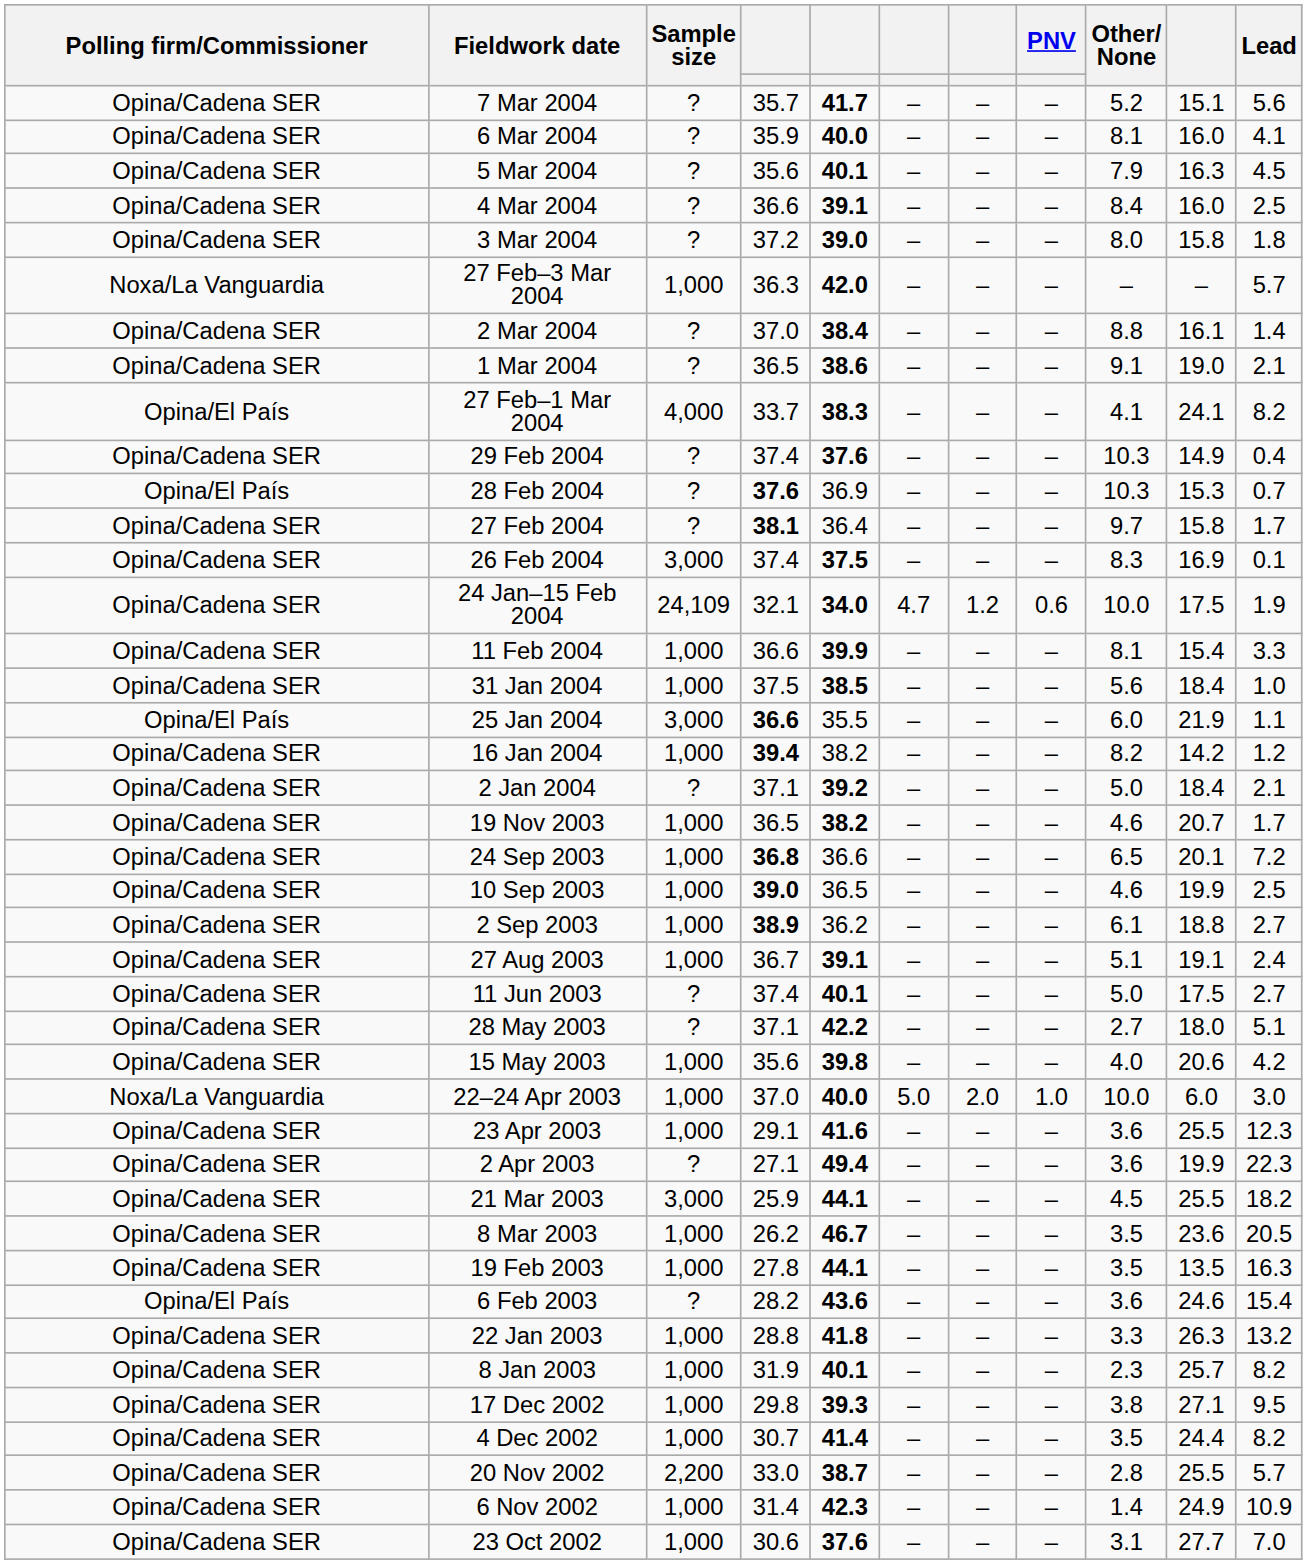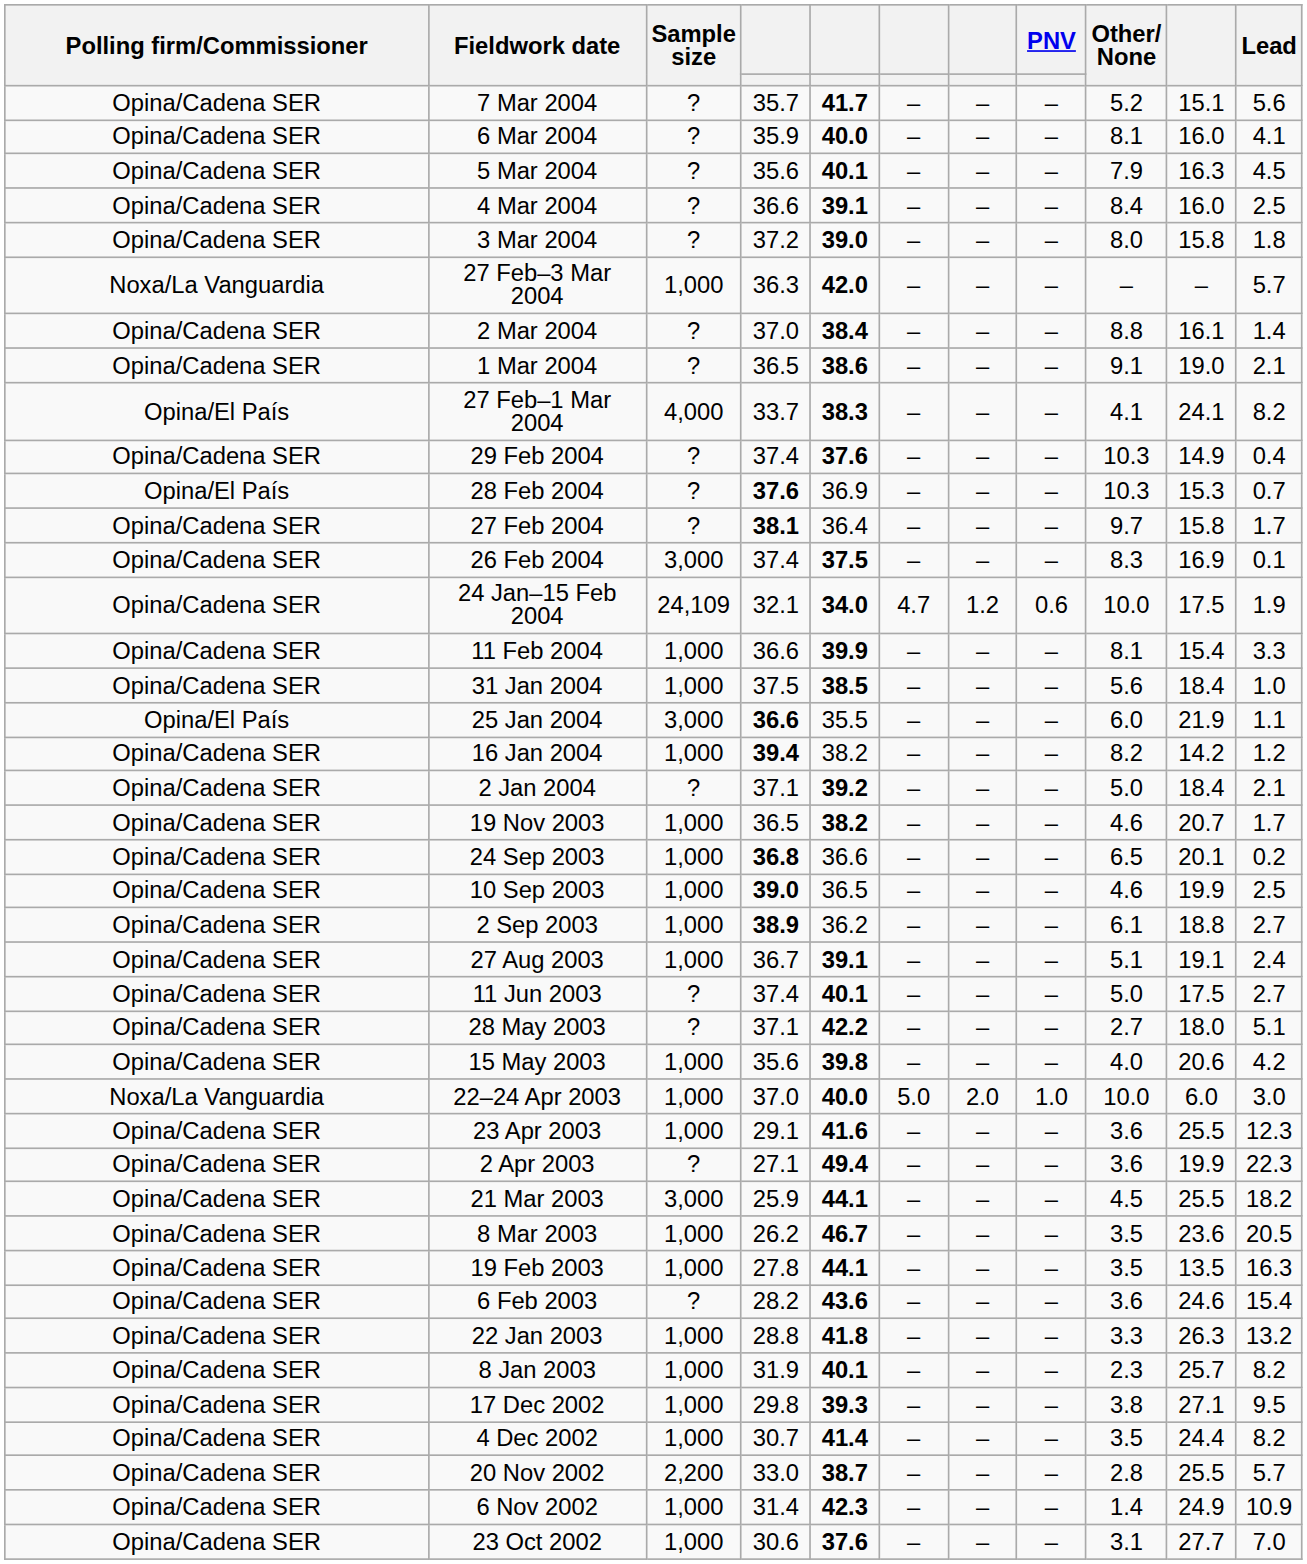(1269, 857) 7.2 -> (1269, 857) 0.2
(217, 1302) Opina/El País -> (217, 1302) Opina/Cadena SER
